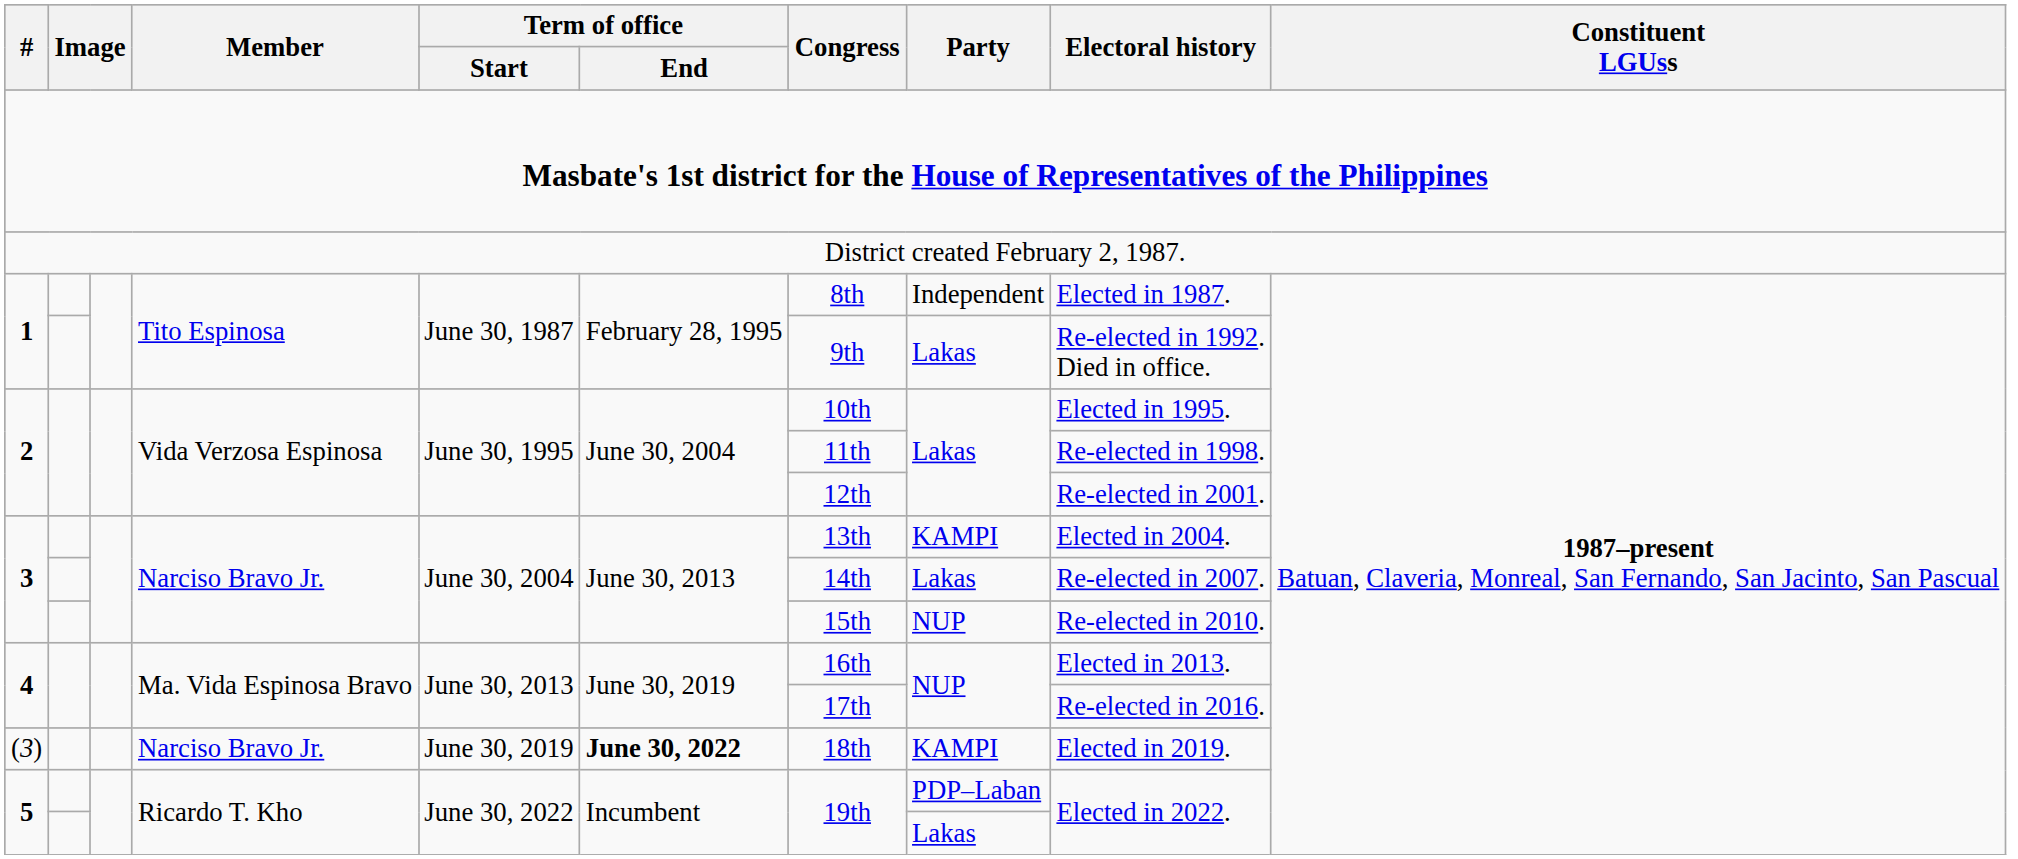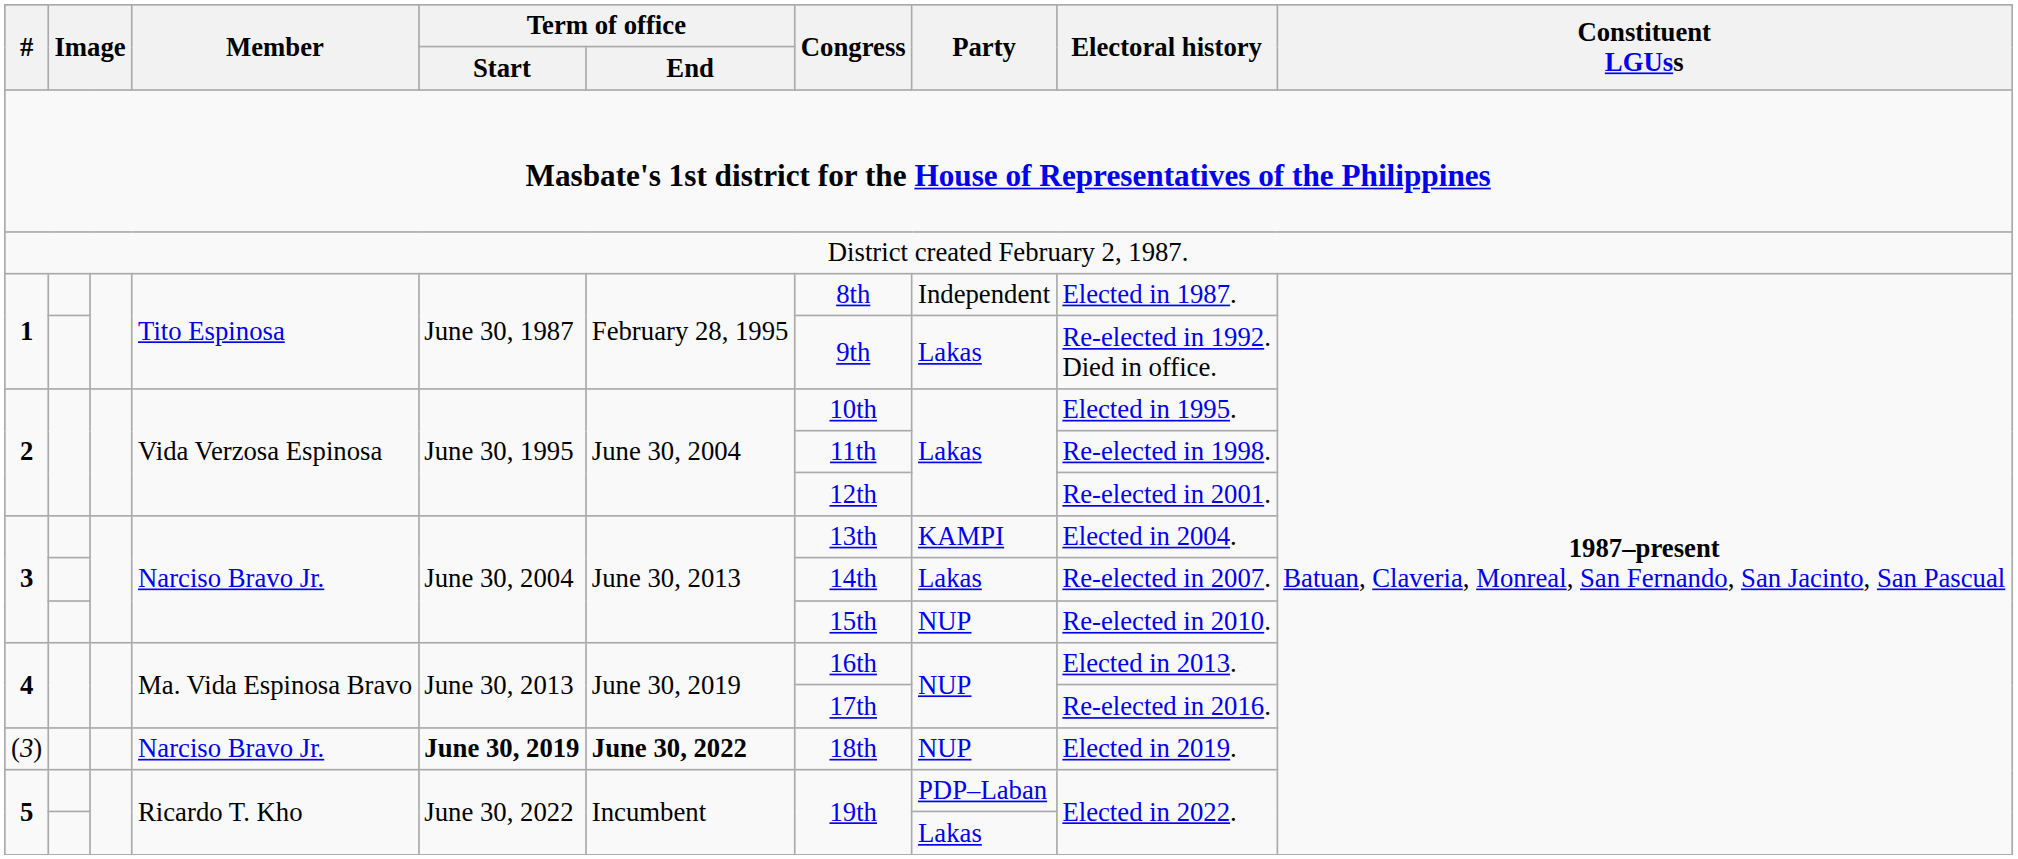(499, 748) normal -> (502, 748) bold
(955, 748) KAMPI -> (945, 748) NUP
